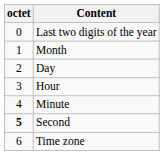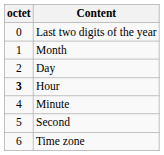(19, 86) normal -> (19, 86) bold
(19, 123) bold -> (19, 123) normal
